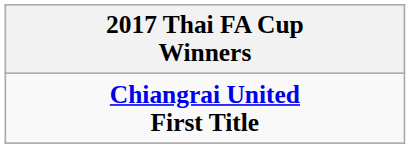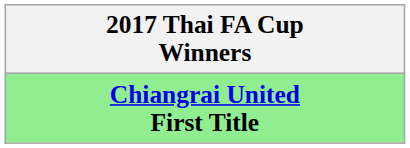(205, 107) no background -> (205, 107) lightgreen background
